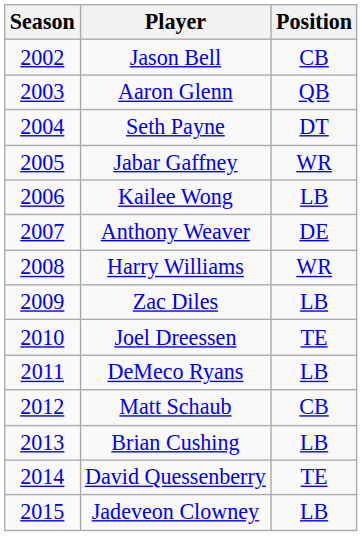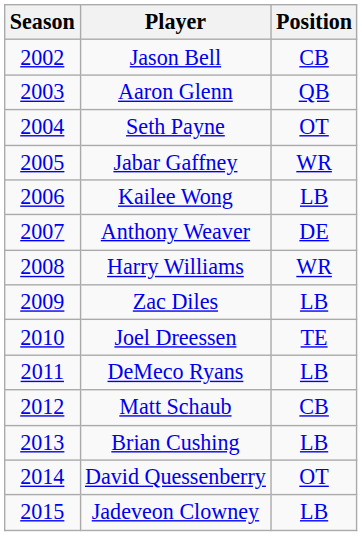(314, 127) DT -> (314, 127) OT
(314, 477) TE -> (314, 477) OT
